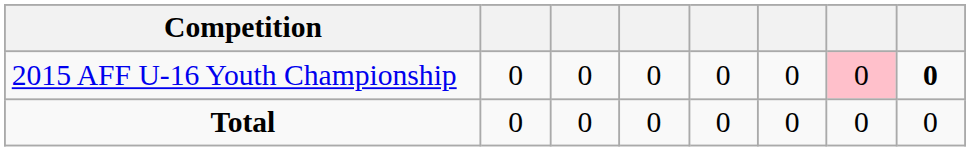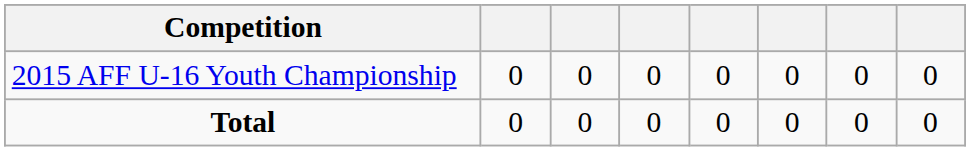(861, 74) pink background -> (861, 74) no background
(931, 74) bold -> (931, 74) normal
